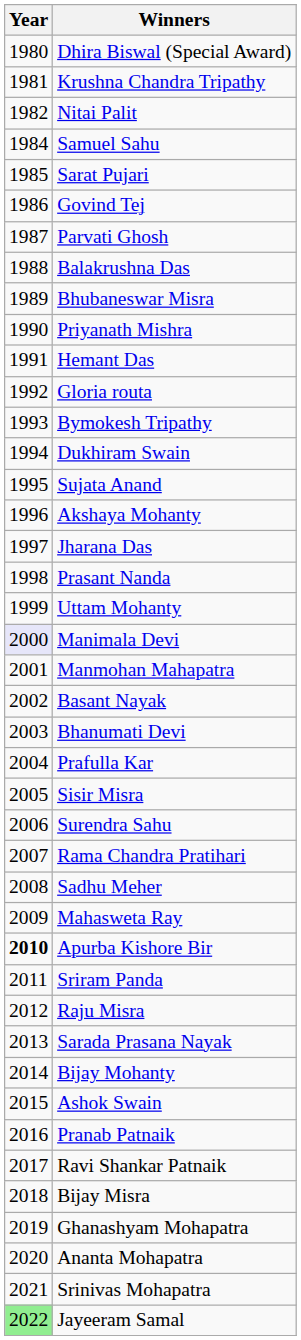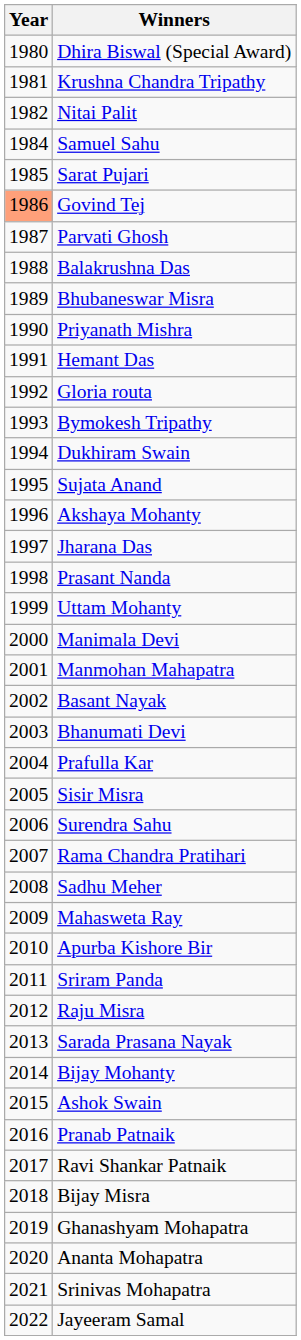(29, 205) no background -> (29, 205) lightsalmon background
(29, 639) lavender background -> (29, 639) no background
(29, 948) bold -> (29, 948) normal
(29, 1320) lightgreen background -> (29, 1320) no background
